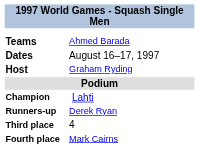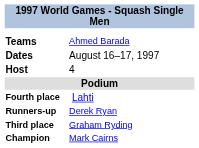(101, 69) Graham Ryding -> (72, 69) 4
(28, 97) Champion -> (33, 97) Fourth place
(72, 125) 4 -> (101, 124) Graham Ryding
(33, 138) Fourth place -> (28, 138) Champion
